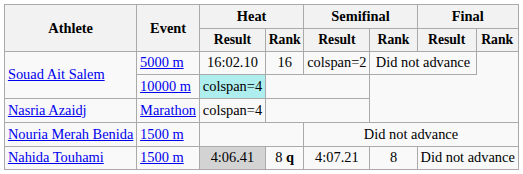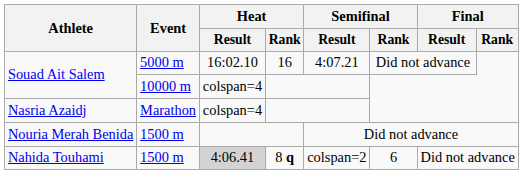(337, 62) colspan=2 -> (337, 62) 4:07.21
(232, 86) paleturquoise background -> (232, 86) no background
(337, 157) 4:07.21 -> (337, 157) colspan=2
(393, 157) 8 -> (393, 157) 6
